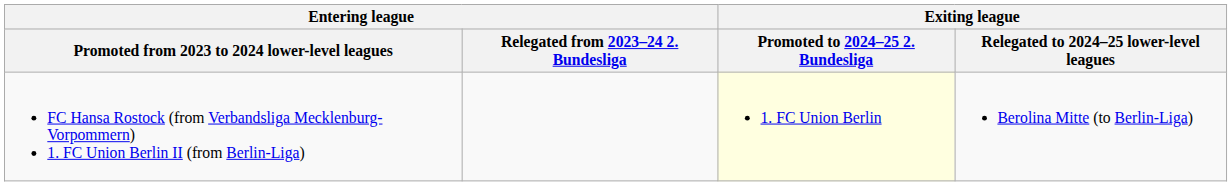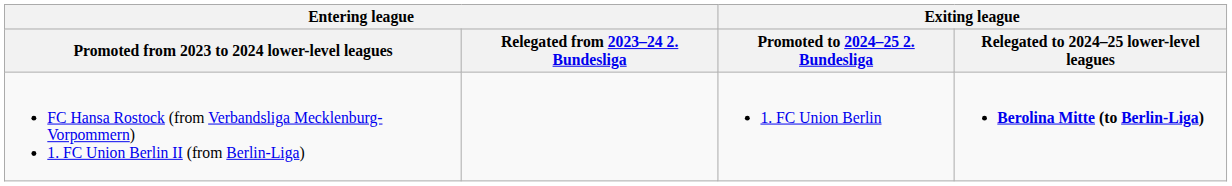(836, 118) lightyellow background -> (836, 118) no background
(1091, 118) normal -> (1091, 118) bold
